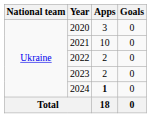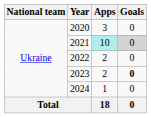(105, 43) no background -> (105, 43) paleturquoise background
(132, 43) no background -> (132, 43) lightgrey background
(132, 74) normal -> (132, 74) bold
(105, 89) bold -> (105, 89) normal
